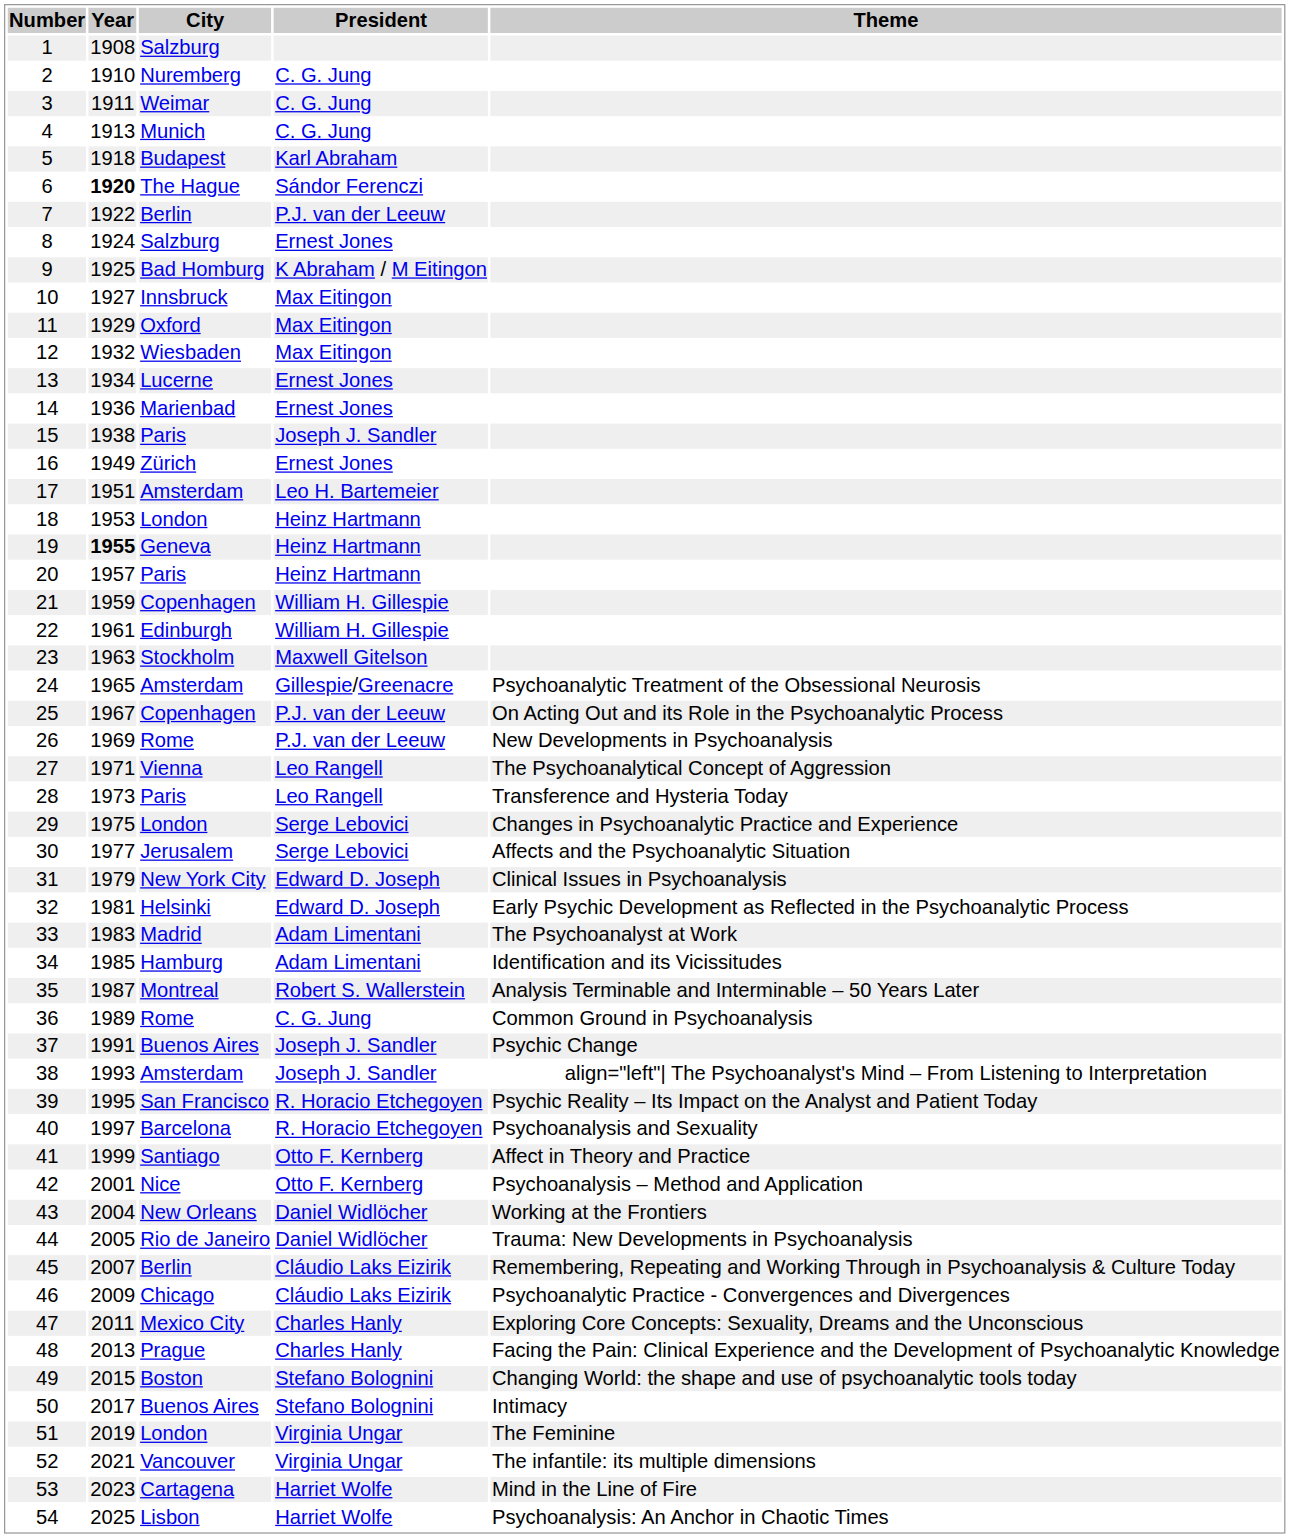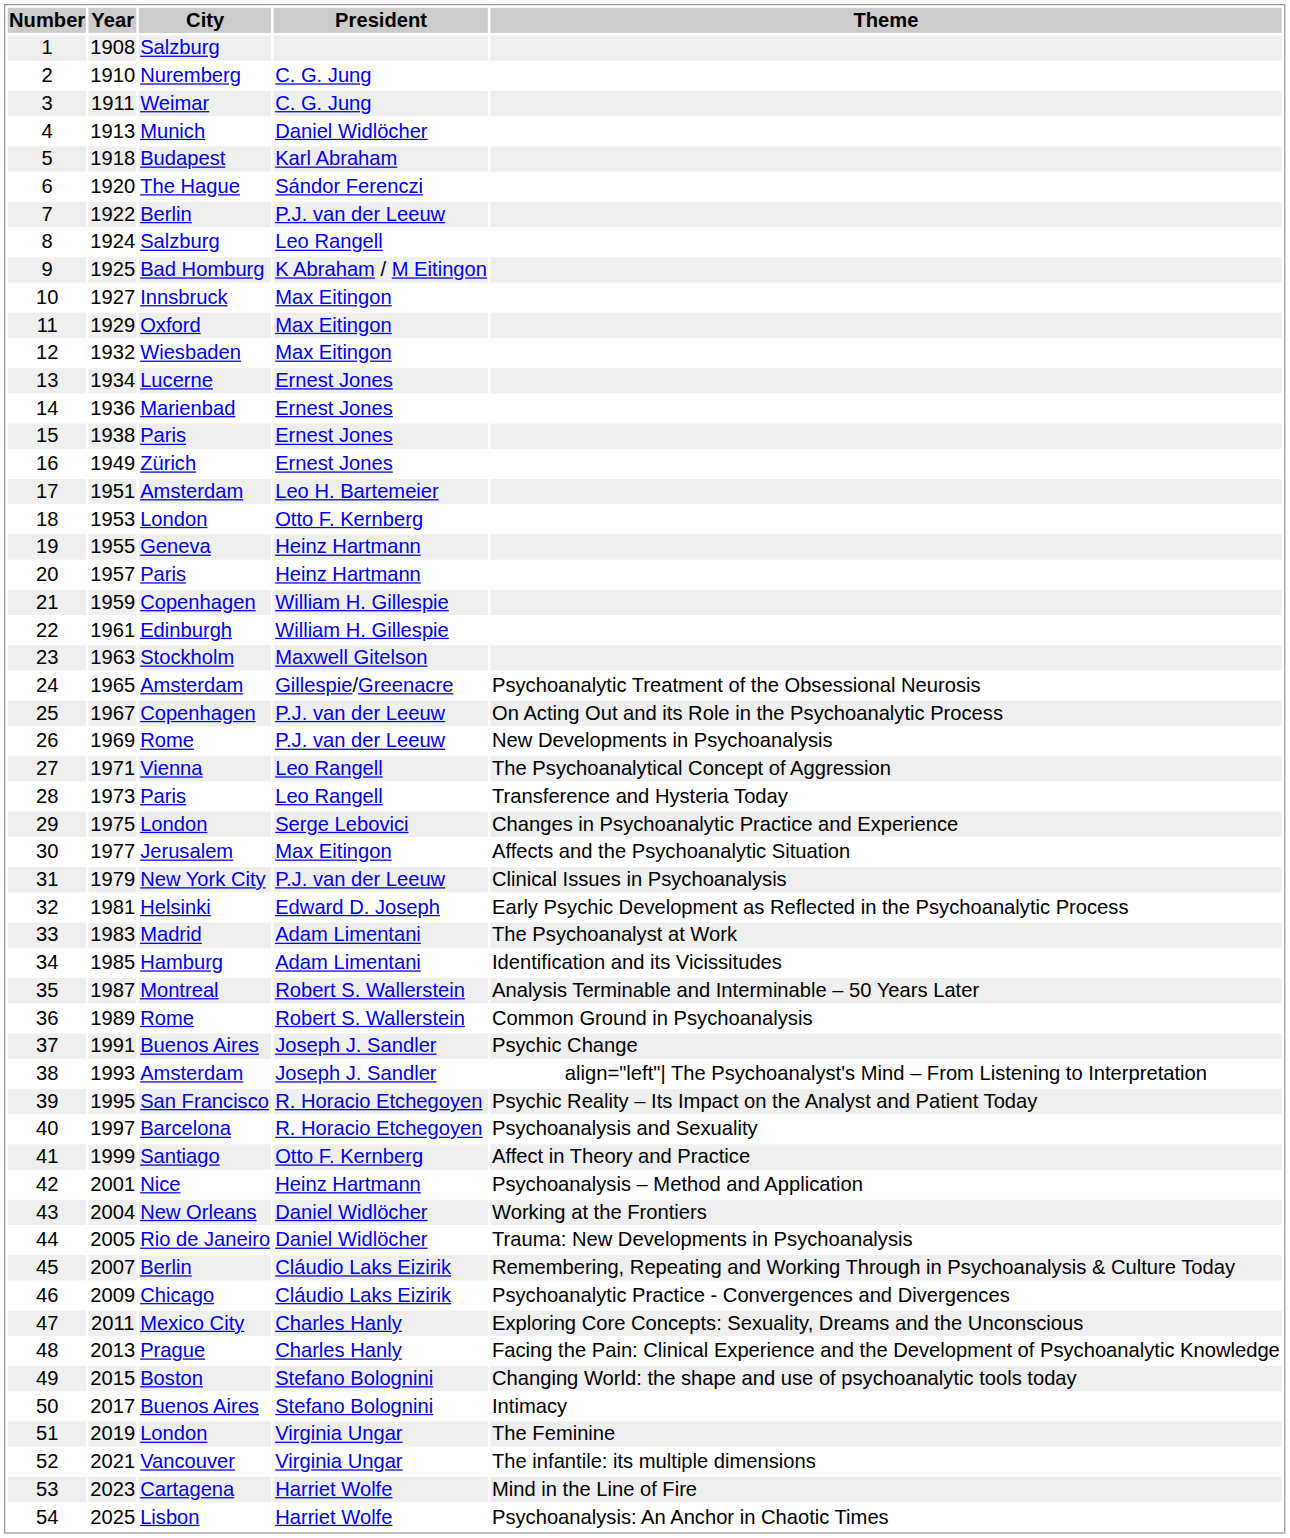(323, 131) C. G. Jung -> (351, 131) Daniel Widlöcher
(113, 186) bold -> (113, 186) normal
(334, 242) Ernest Jones -> (329, 242) Leo Rangell
(356, 436) Joseph J. Sandler -> (334, 436) Ernest Jones
(348, 519) Heinz Hartmann -> (349, 519) Otto F. Kernberg
(113, 546) bold -> (113, 546) normal
(342, 851) Serge Lebovici -> (333, 851) Max Eitingon
(358, 879) Edward D. Joseph -> (360, 879) P.J. van der Leeuw
(323, 1018) C. G. Jung -> (370, 1018) Robert S. Wallerstein
(349, 1184) Otto F. Kernberg -> (348, 1184) Heinz Hartmann
